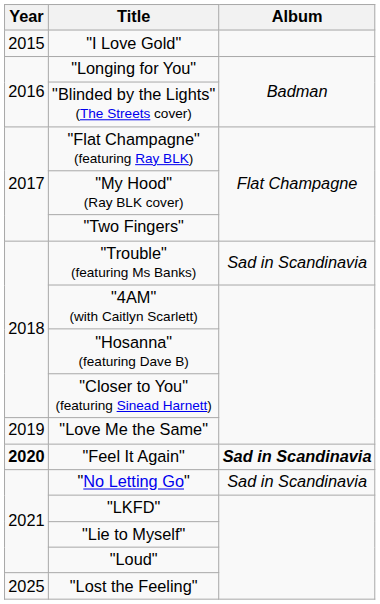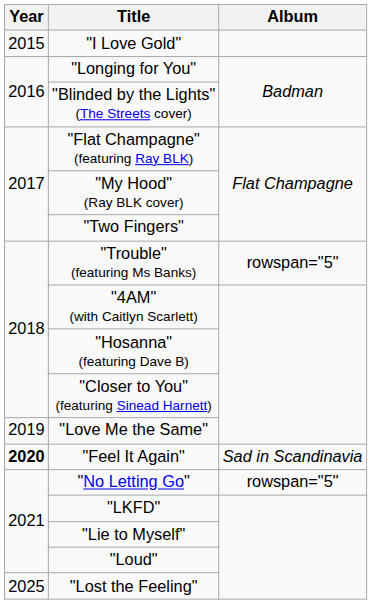(297, 262) Sad in Scandinavia -> (293, 262) rowspan="5"
(297, 456) bold -> (293, 456) normal
(297, 482) Sad in Scandinavia -> (293, 482) rowspan="5"
